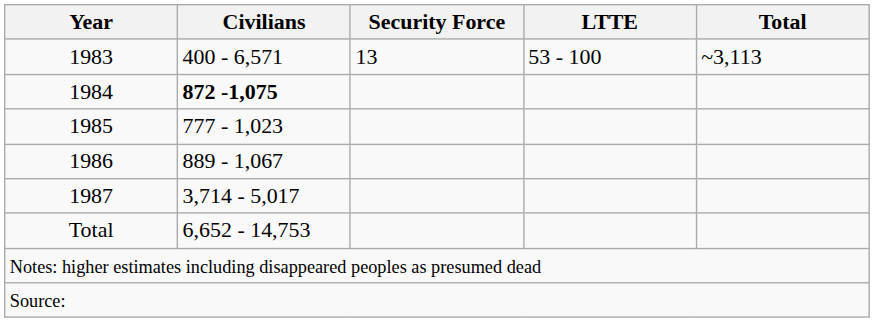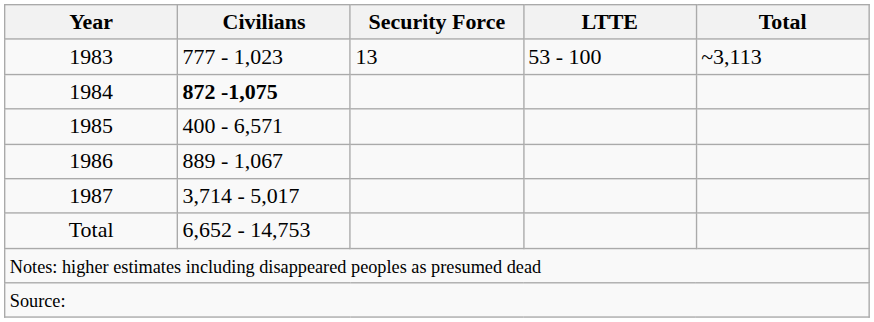(233, 56) 400 - 6,571 -> (233, 56) 777 - 1,023
(233, 126) 777 - 1,023 -> (233, 126) 400 - 6,571
